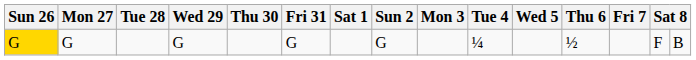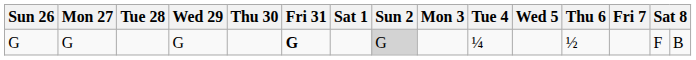(14, 42) gold background -> (14, 42) no background
(291, 42) normal -> (292, 42) bold
(381, 42) no background -> (381, 42) lightgrey background
